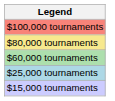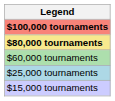(55, 27) normal -> (57, 27) bold
(52, 42) normal -> (55, 42) bold
